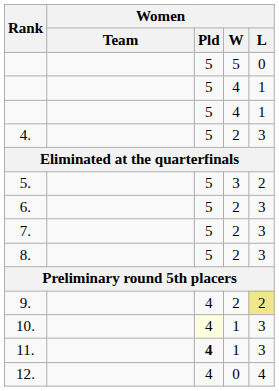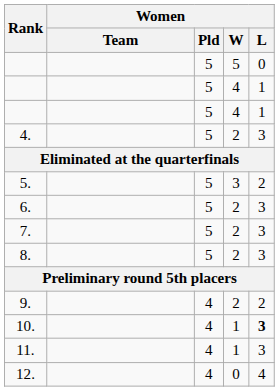(262, 302) khaki background -> (262, 302) no background
(209, 326) lightyellow background -> (209, 326) no background
(262, 326) normal -> (262, 326) bold
(209, 350) bold -> (209, 350) normal
